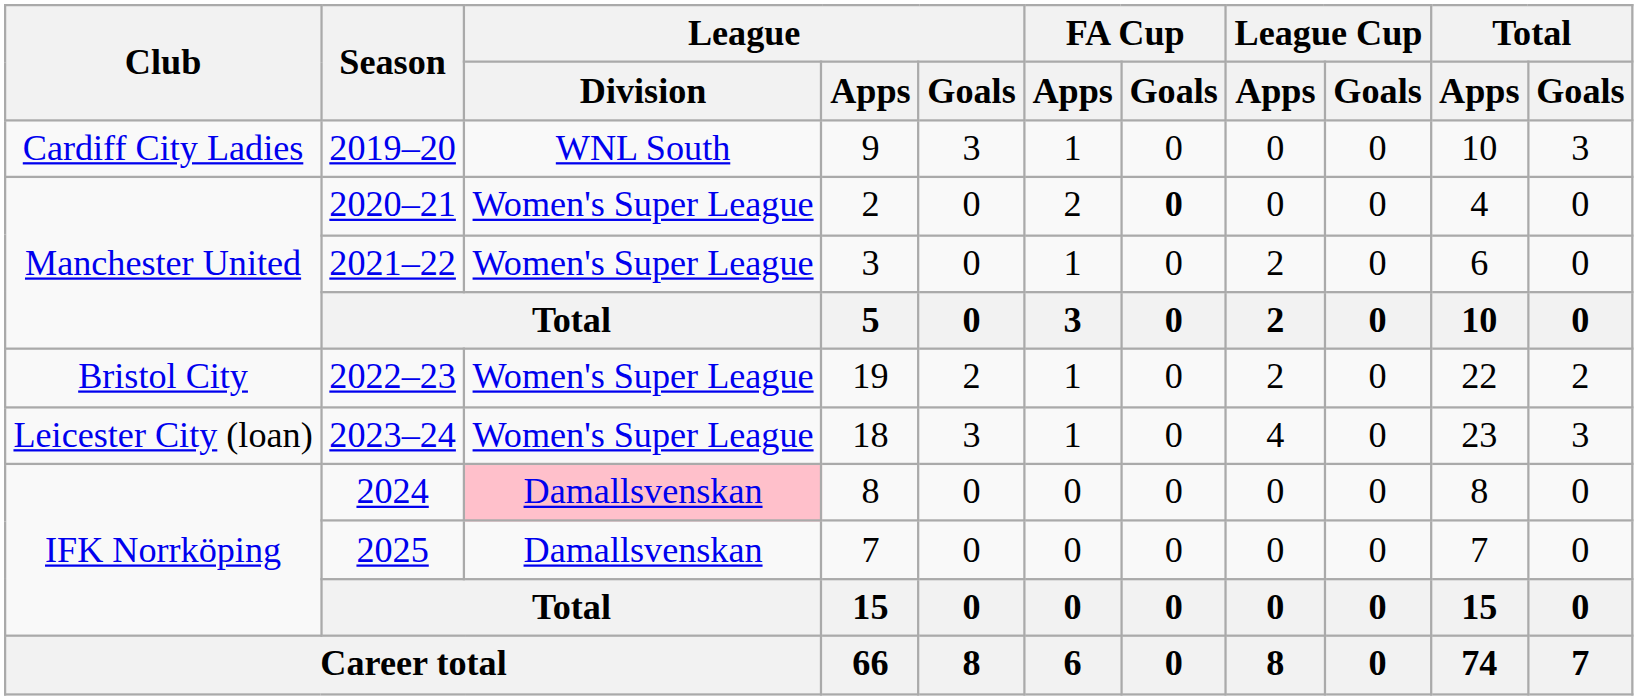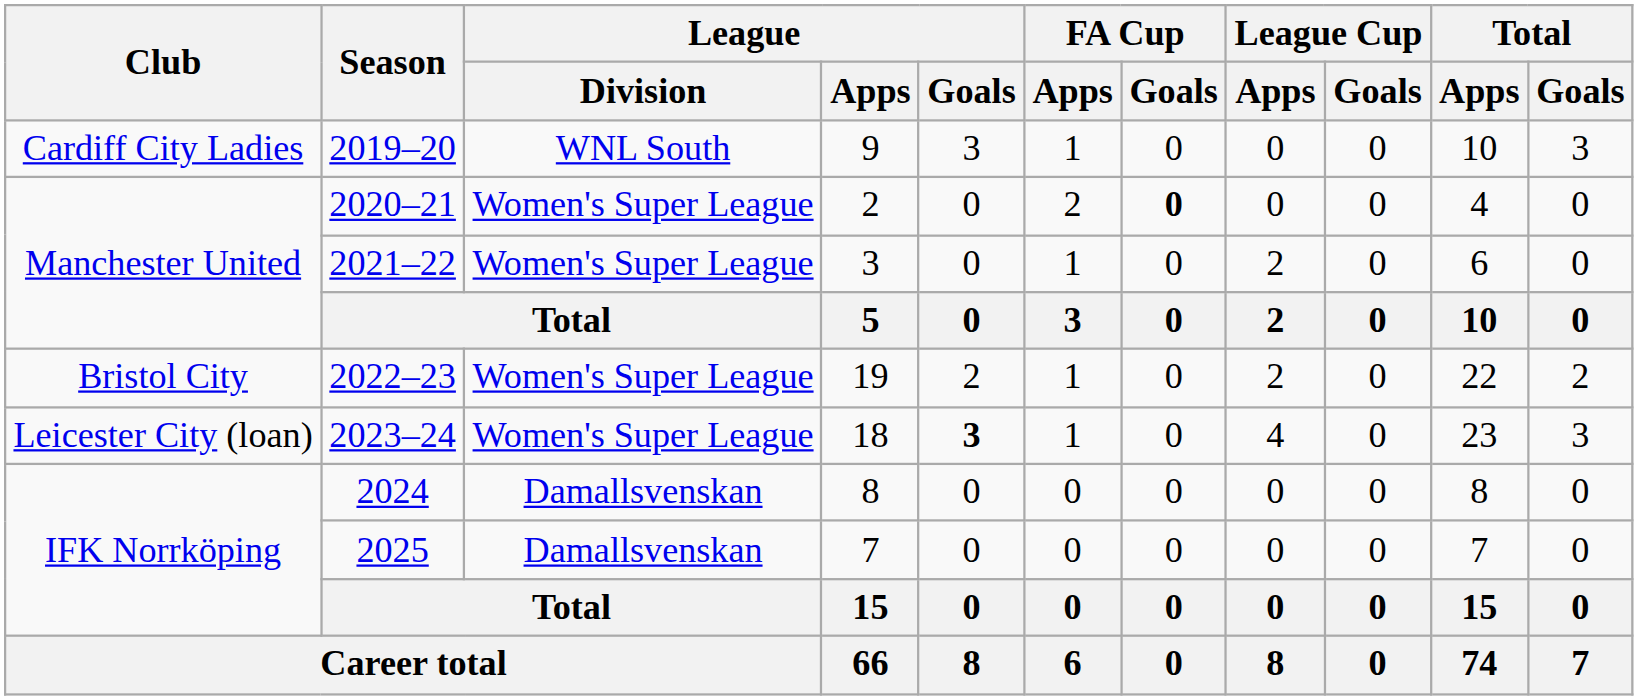(972, 434) normal -> (972, 434) bold
(643, 491) pink background -> (643, 491) no background
